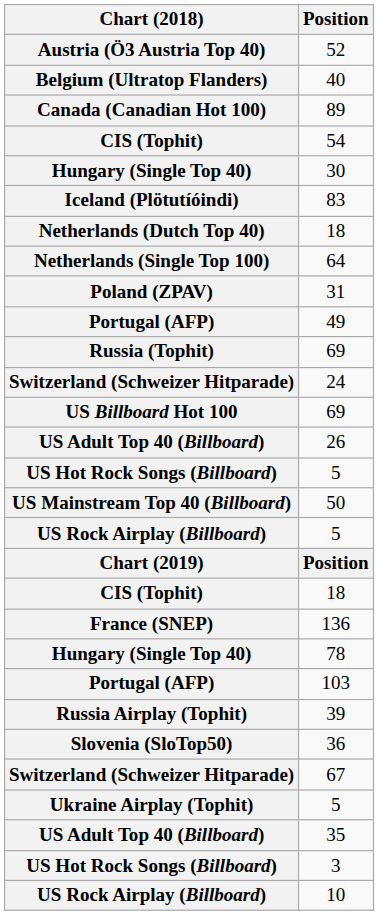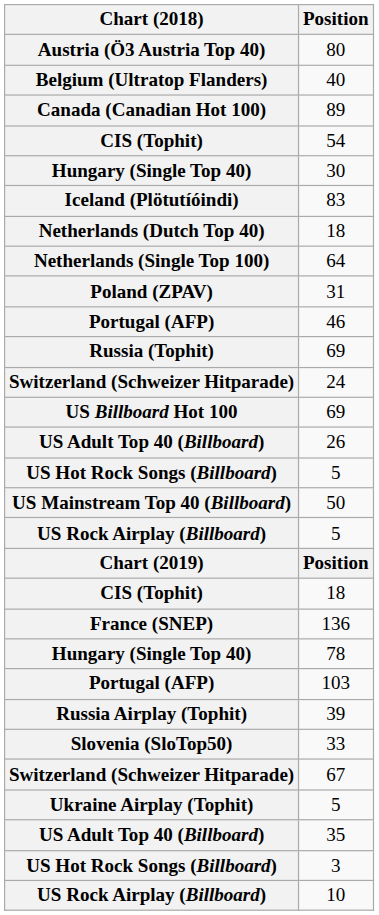(336, 49) 52 -> (336, 49) 80
(336, 321) 49 -> (336, 321) 46
(336, 744) 36 -> (336, 744) 33
